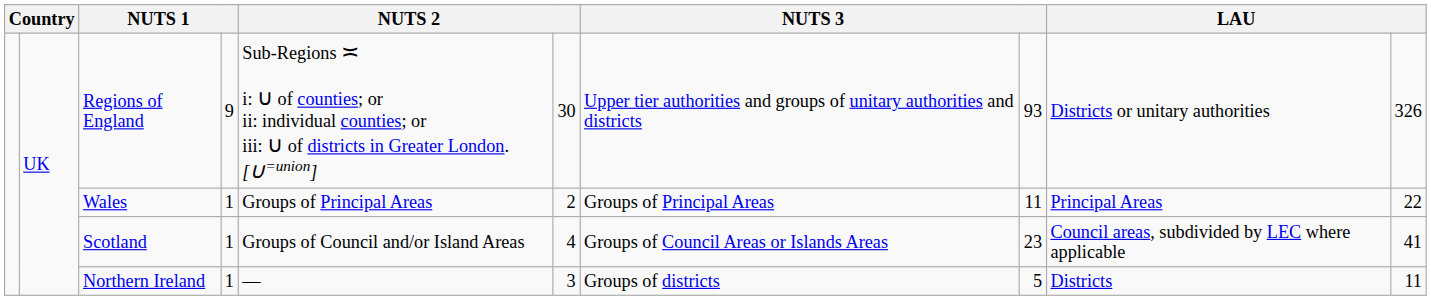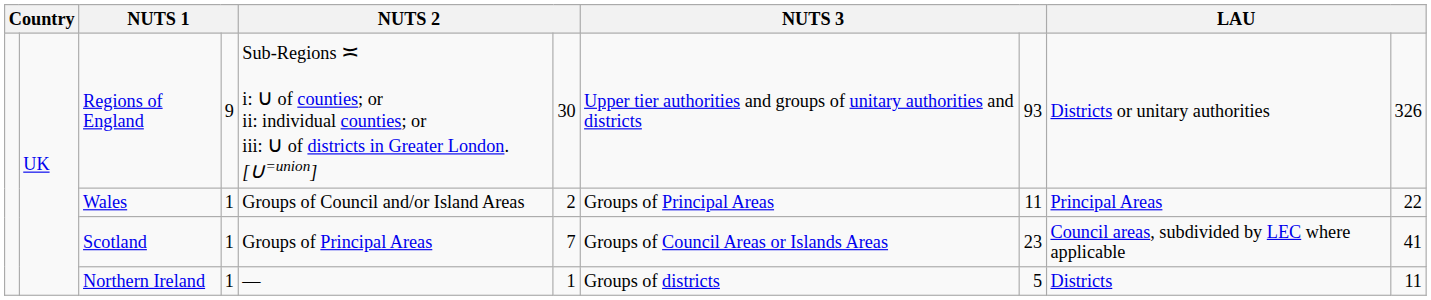(337, 202) Groups of Principal Areas -> (383, 202) Groups of Council and/or Island Areas
(383, 241) Groups of Council and/or Island Areas -> (337, 241) Groups of Principal Areas
(571, 241) 4 -> (571, 241) 7
(571, 280) 3 -> (571, 280) 1
